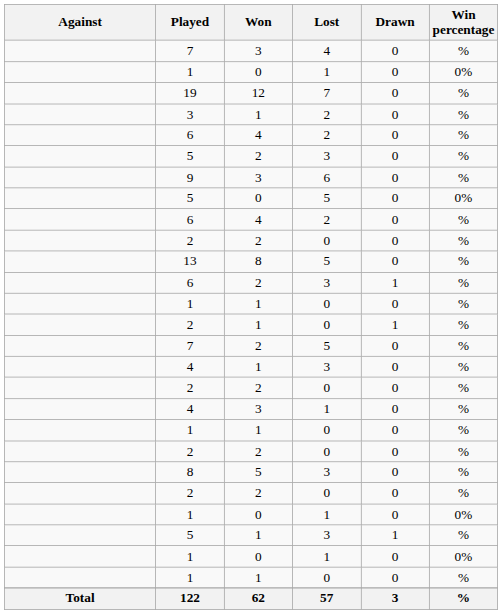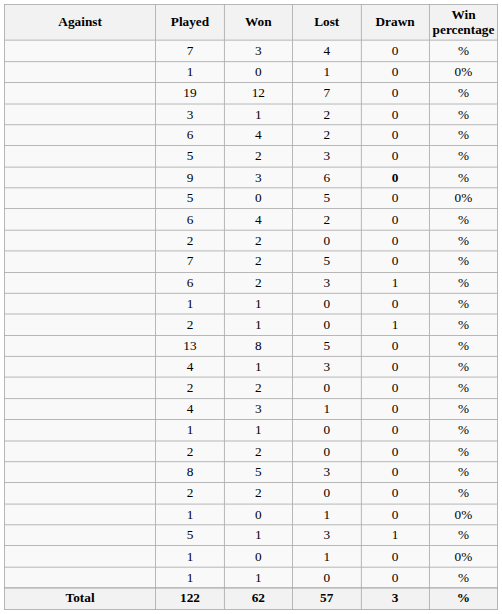(395, 177) normal -> (395, 177) bold
rows swapped: (190, 261) <-> (190, 345)
